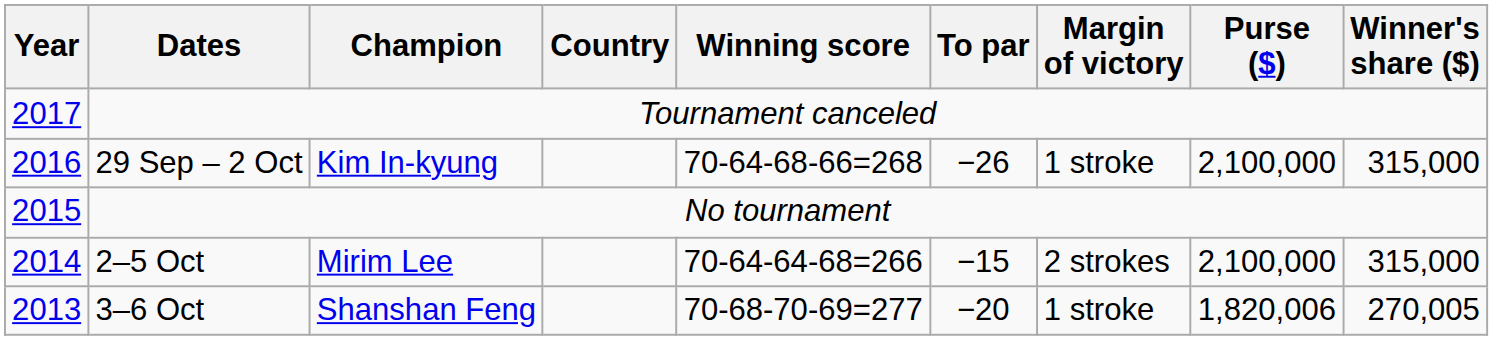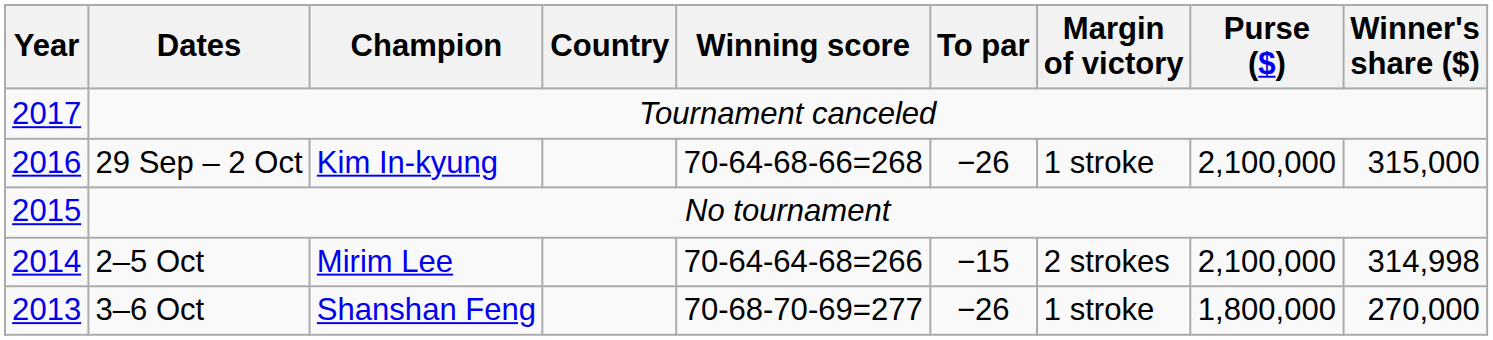(1424, 260) 315,000 -> (1424, 260) 314,998
(983, 310) −20 -> (983, 310) −26
(1267, 310) 1,820,006 -> (1267, 310) 1,800,000
(1424, 310) 270,005 -> (1424, 310) 270,000
